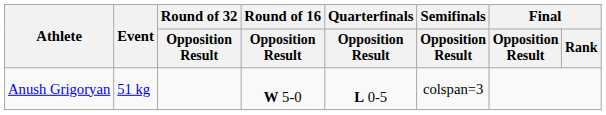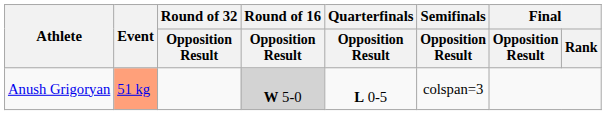(134, 89) no background -> (134, 89) lightsalmon background
(283, 97) no background -> (283, 97) lightgrey background
